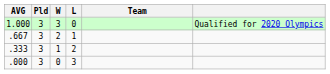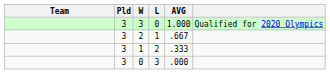columns swapped: (137, 11) <-> (18, 11)
